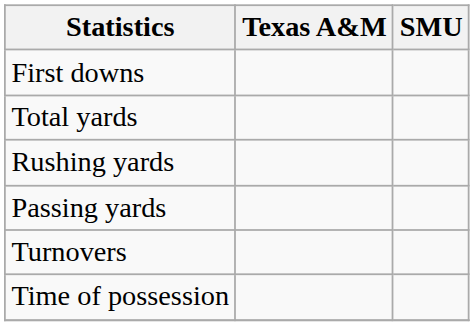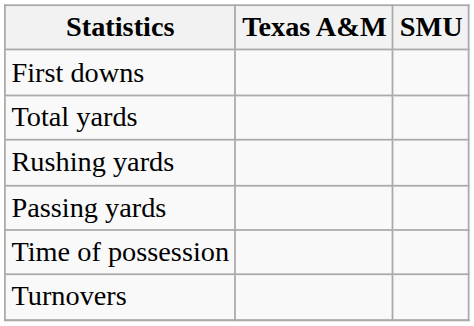rows swapped: (69, 251) <-> (120, 296)
